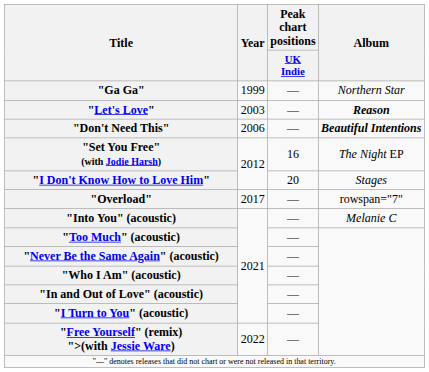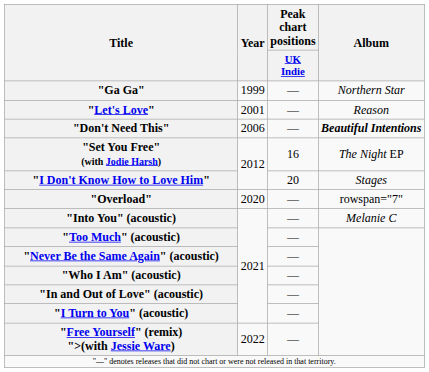(253, 109) 2003 -> (253, 109) 2001
(371, 109) bold -> (371, 109) normal
(253, 199) 2017 -> (253, 199) 2020
